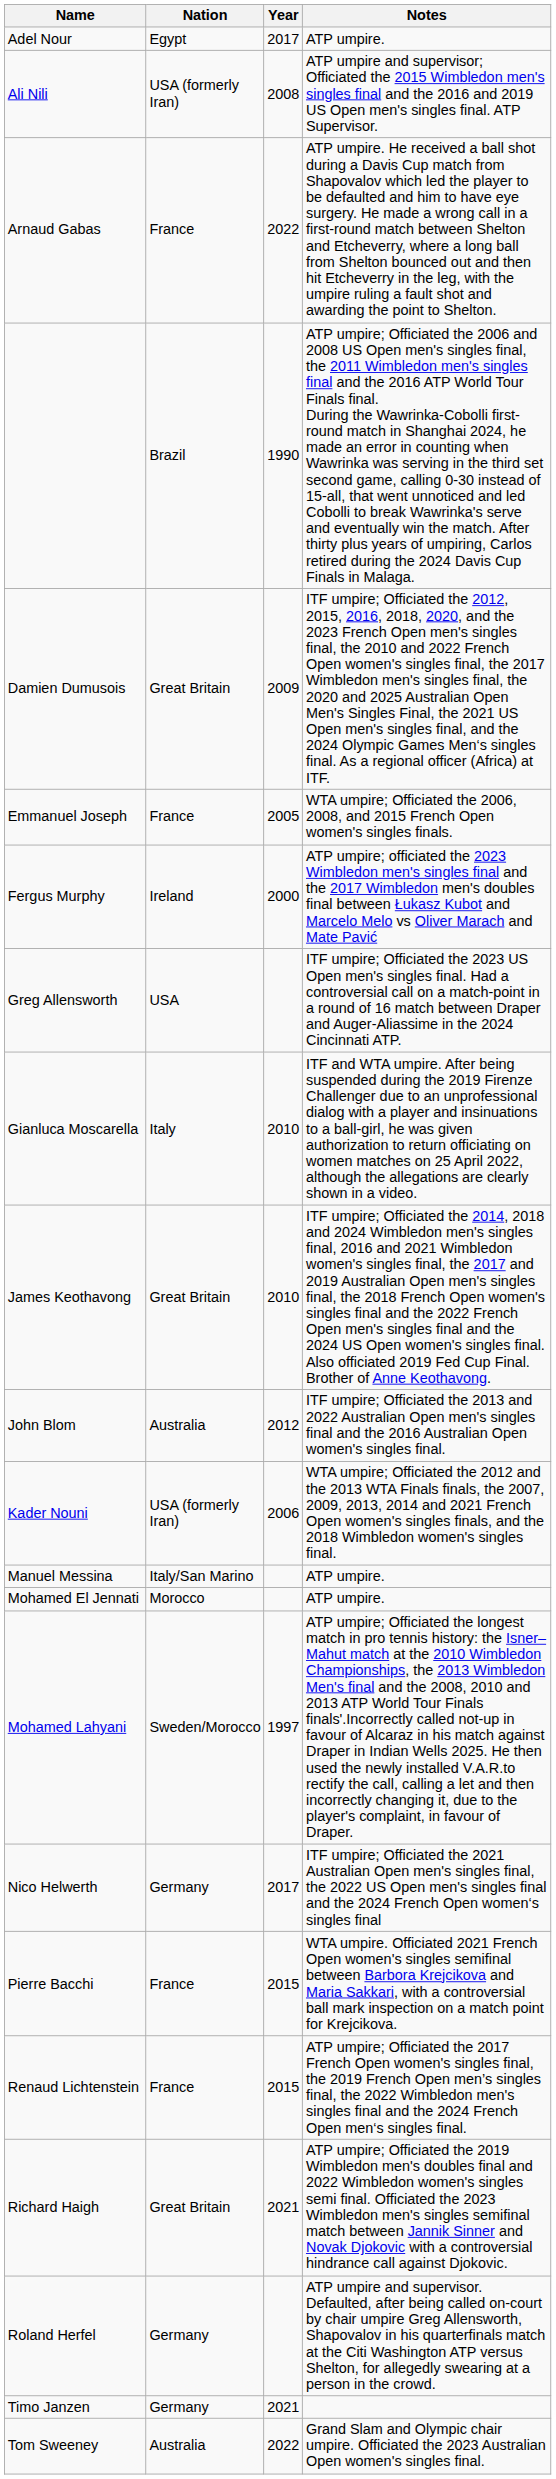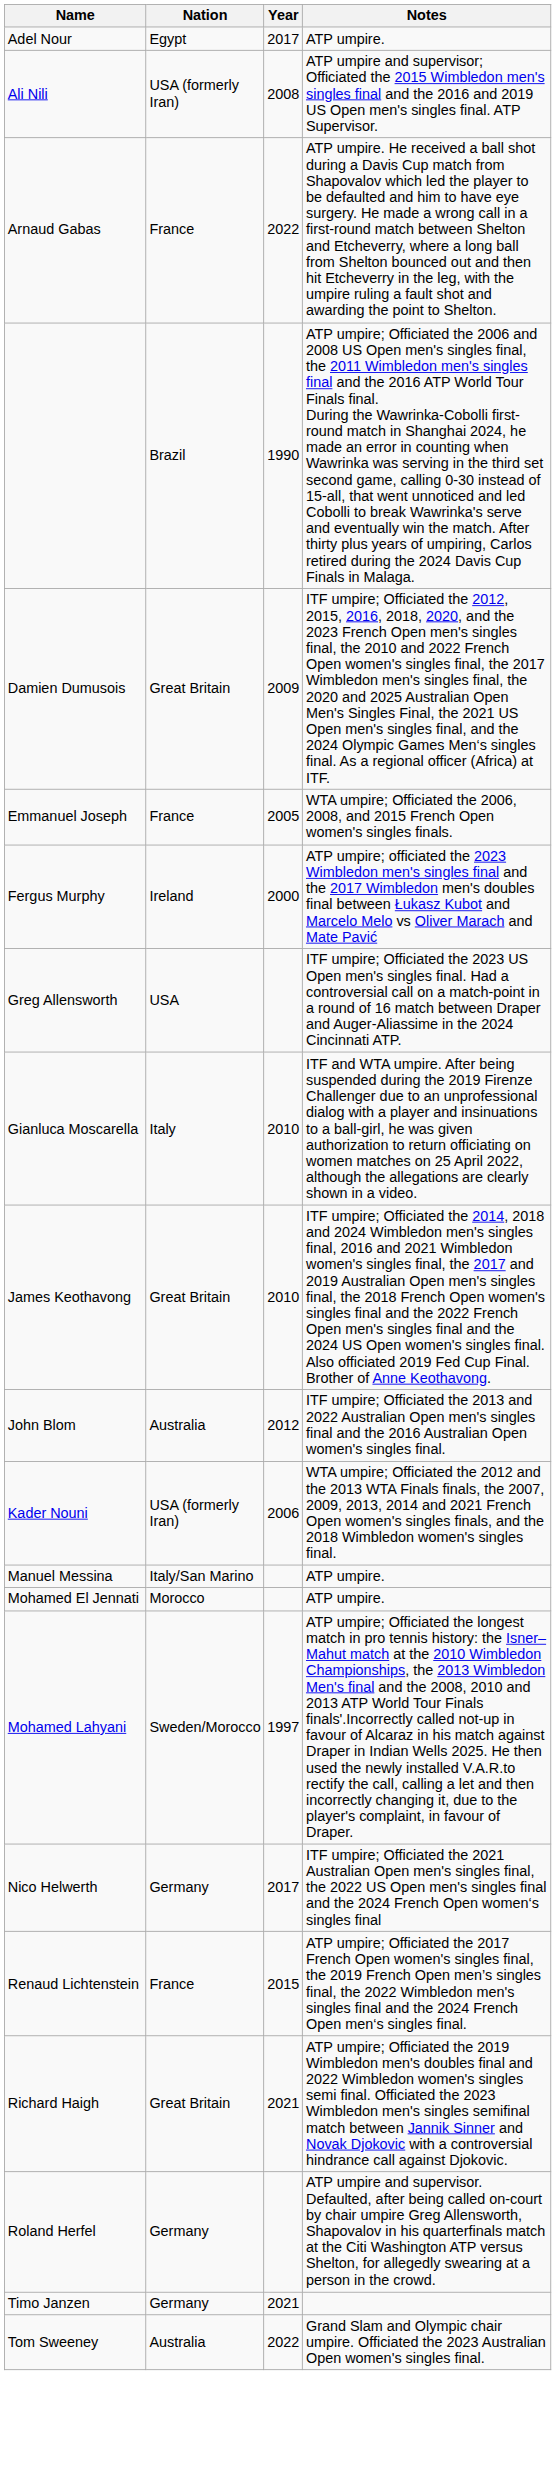- row: (51, 1983)
